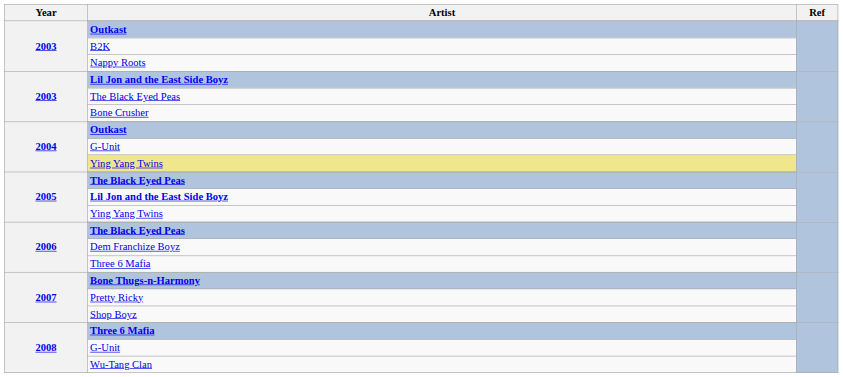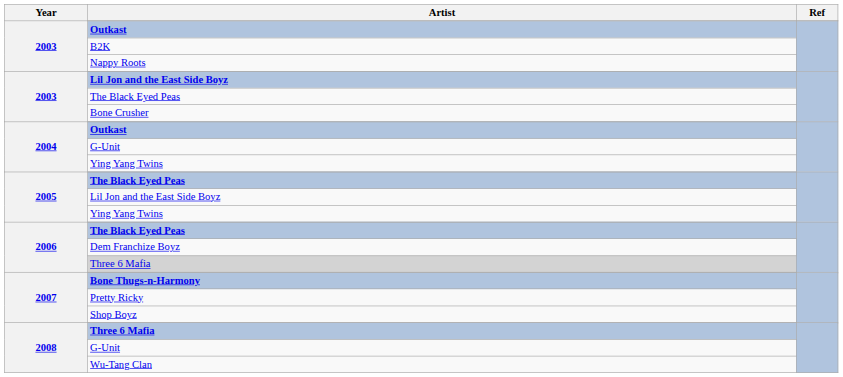(126, 163) khaki background -> (126, 163) no background
(159, 197) bold -> (155, 197) normal
(120, 264) no background -> (120, 264) lightgrey background
